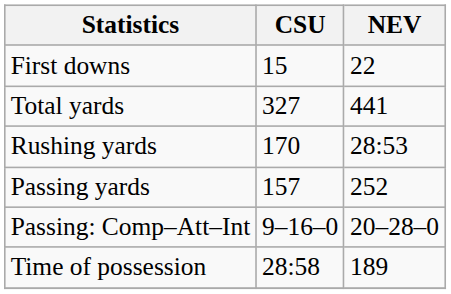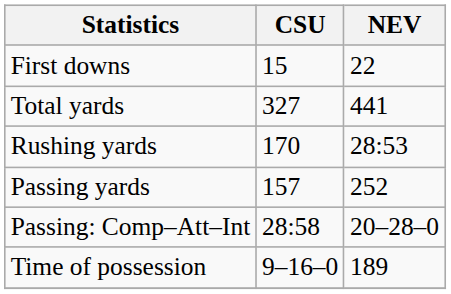(300, 226) 9–16–0 -> (291, 226) 28:58
(291, 267) 28:58 -> (300, 267) 9–16–0
